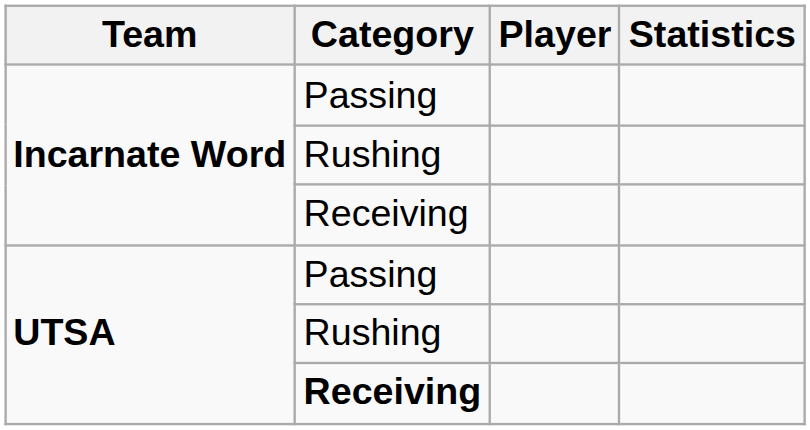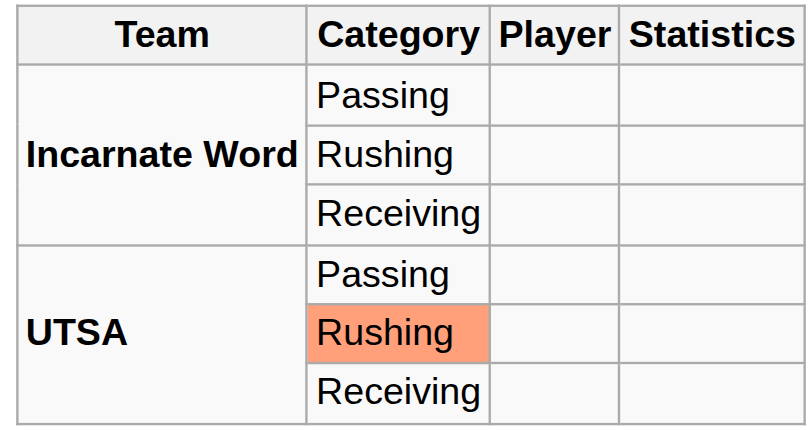(373, 333) no background -> (385, 333) lightsalmon background
(392, 392) bold -> (399, 392) normal
